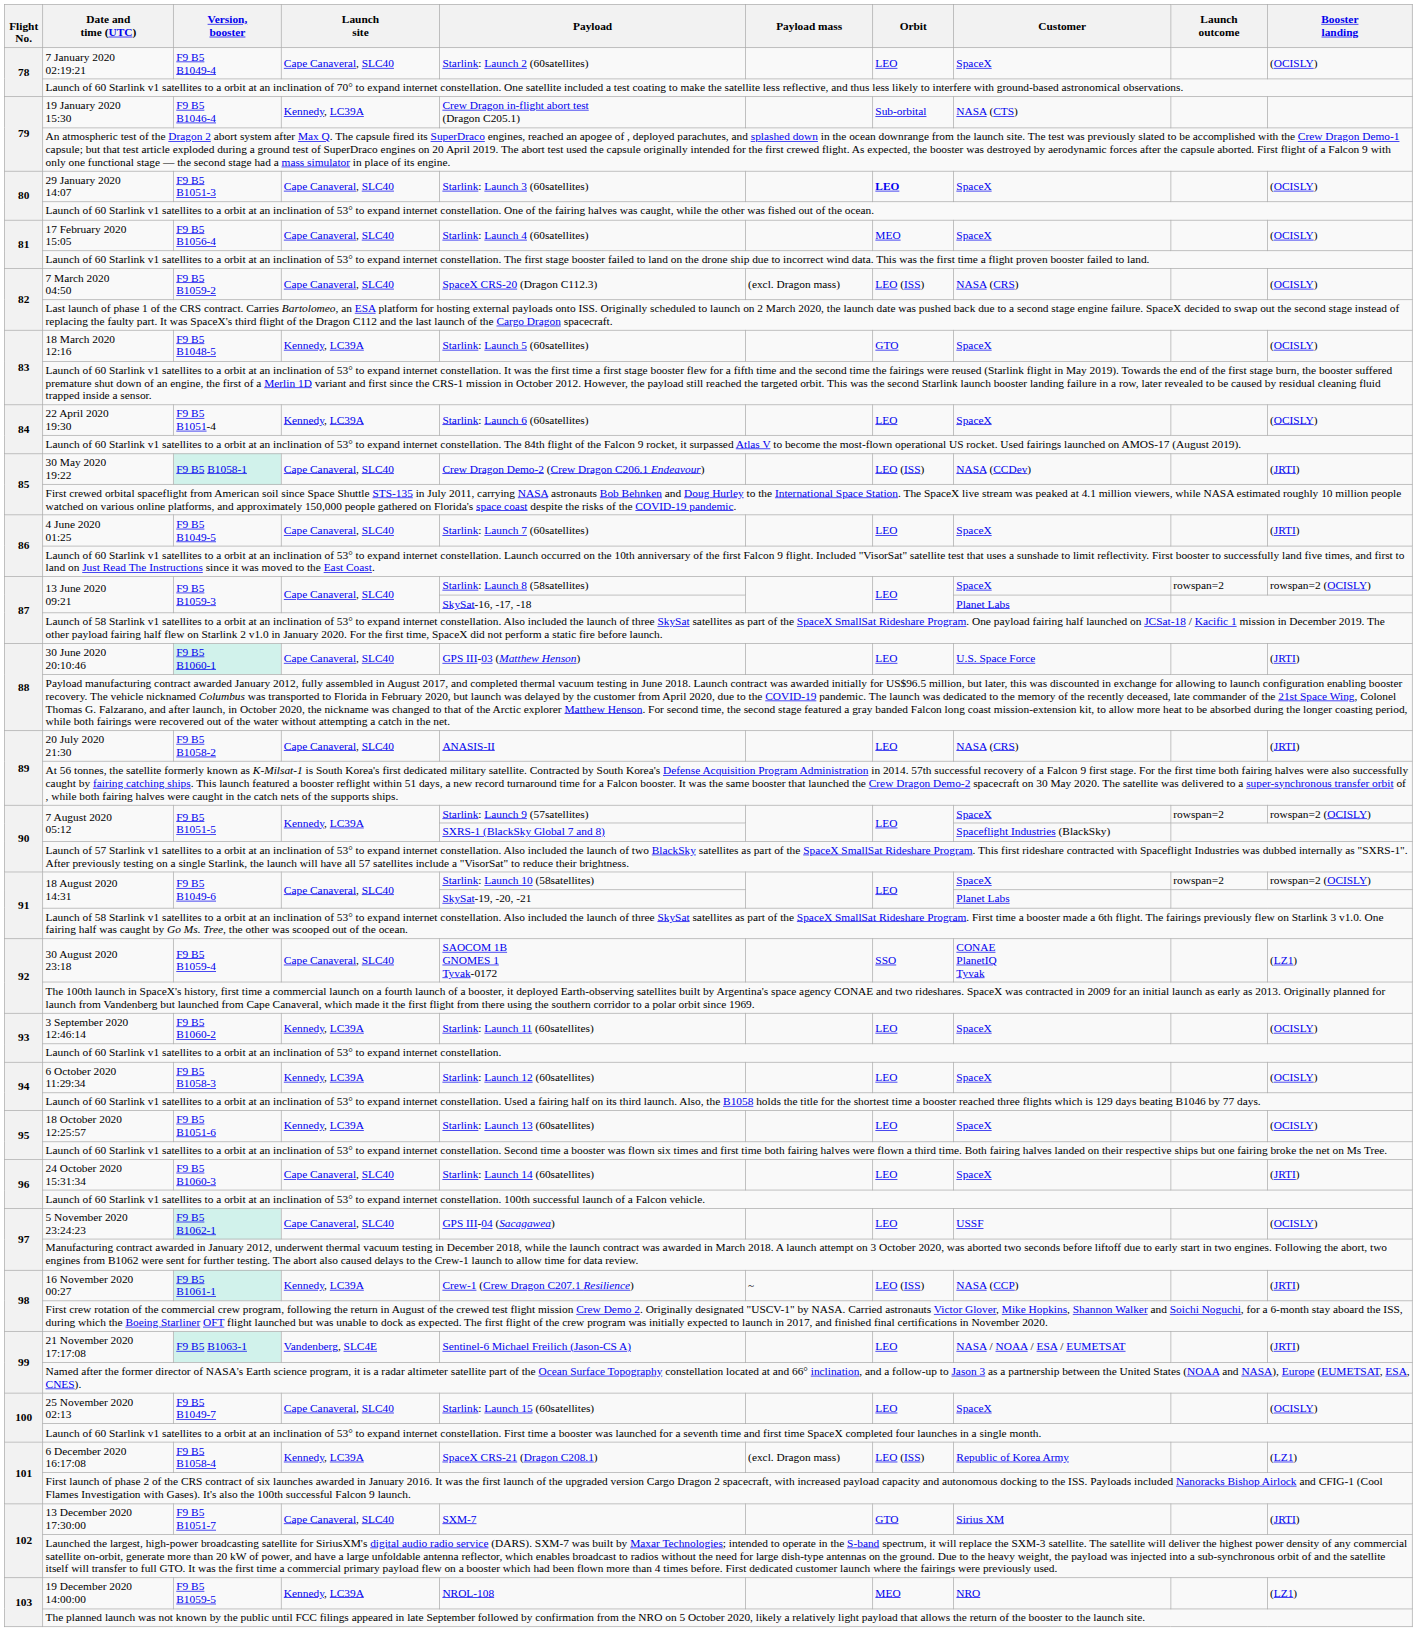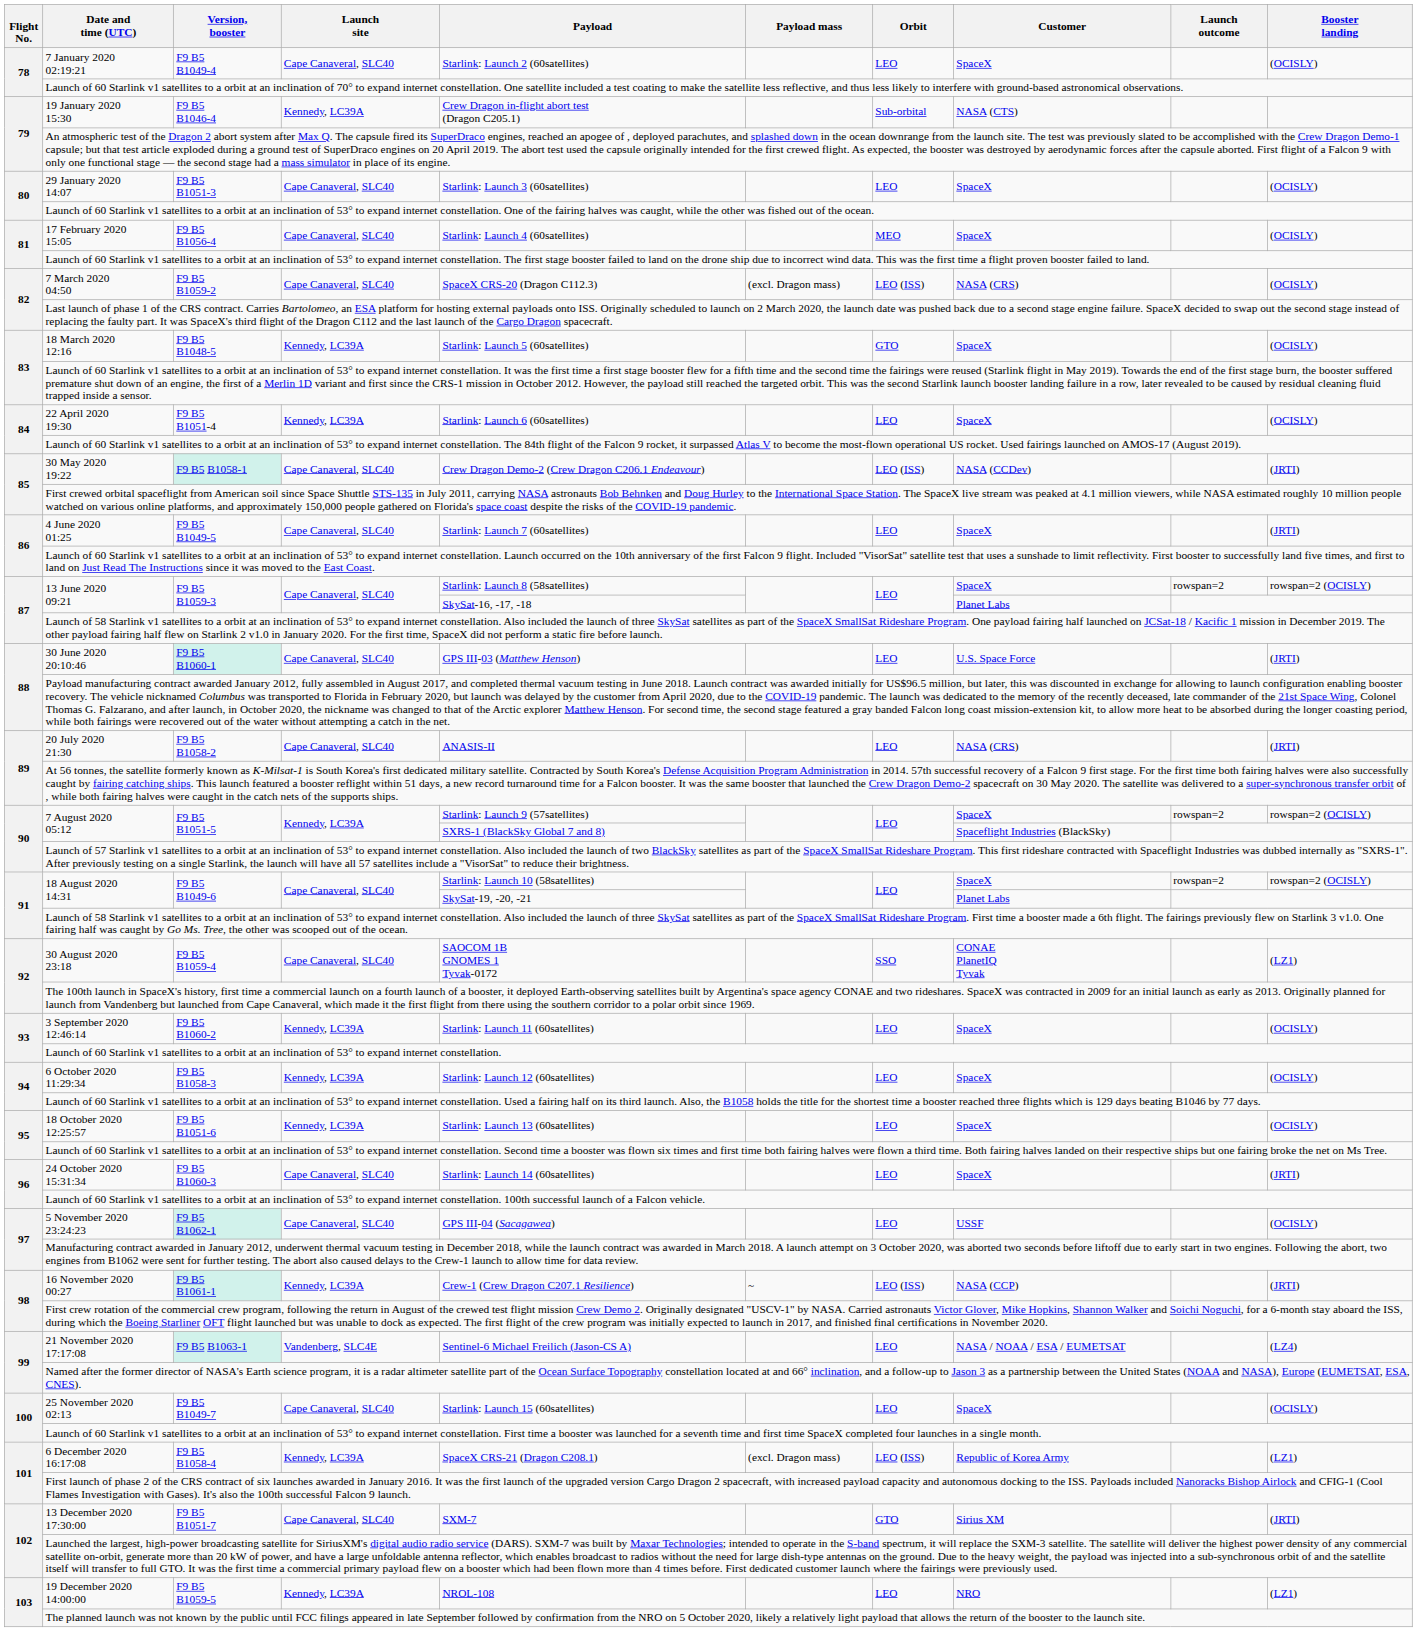(887, 186) bold -> (886, 186) normal
(1285, 1347) (JRTI) -> (1284, 1347) (LZ4)
(888, 1593) MEO -> (886, 1593) LEO
